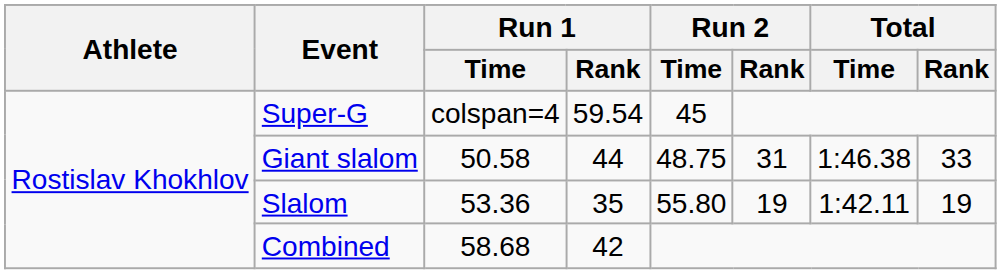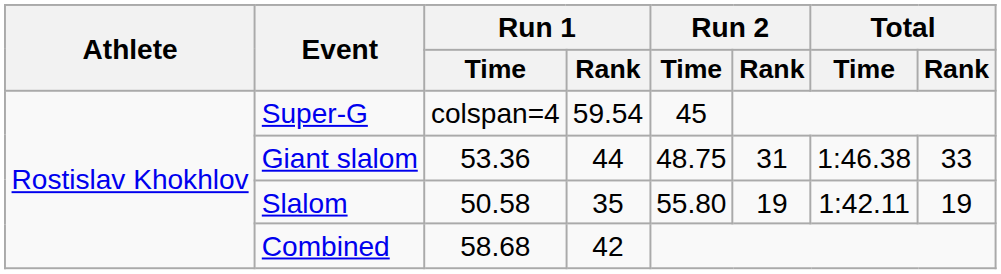(495, 158) 50.58 -> (495, 158) 53.36
(495, 202) 53.36 -> (495, 202) 50.58
